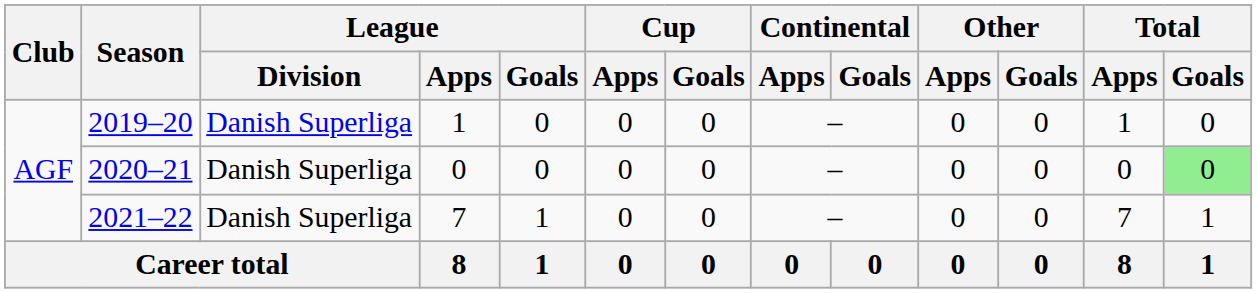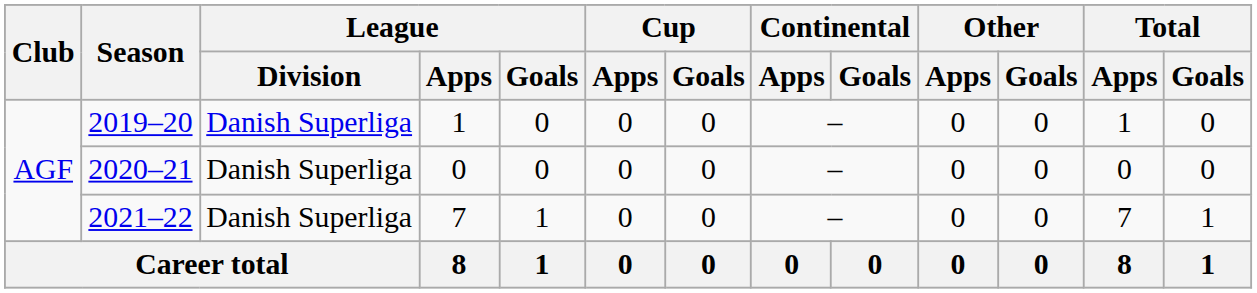(1208, 169) lightgreen background -> (1208, 169) no background
